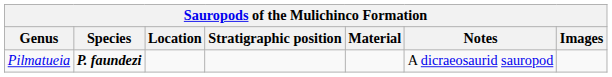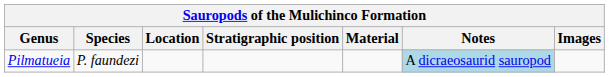(109, 60) bold -> (108, 60) normal
(481, 60) no background -> (478, 60) lightblue background
